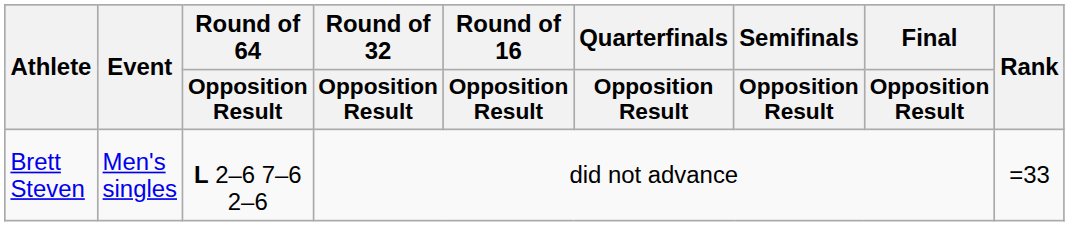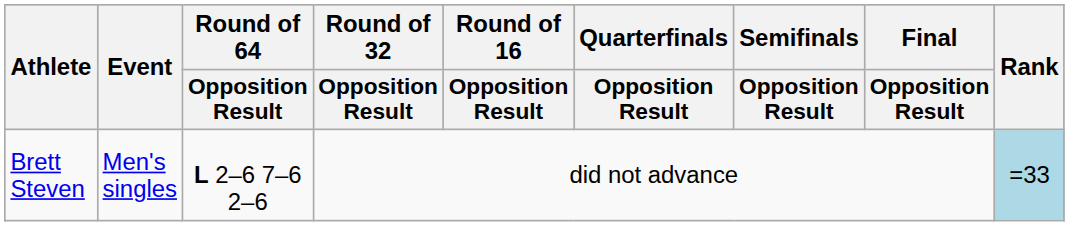(1029, 176) no background -> (1029, 176) lightblue background
